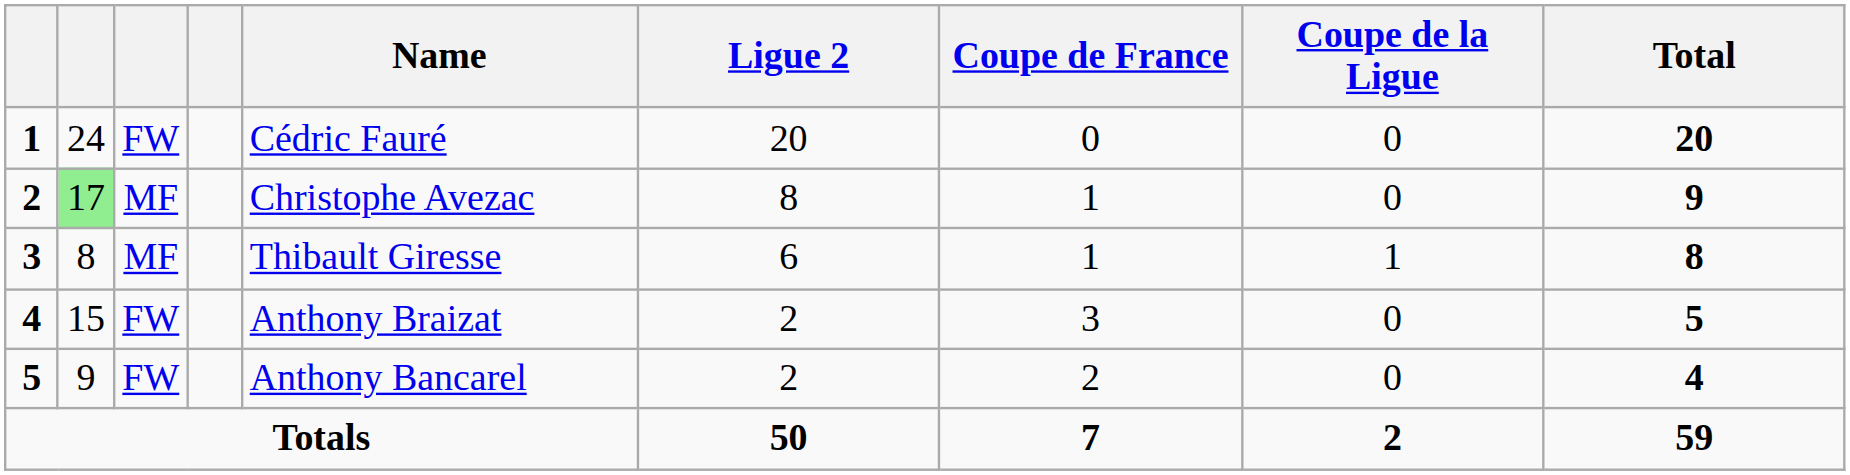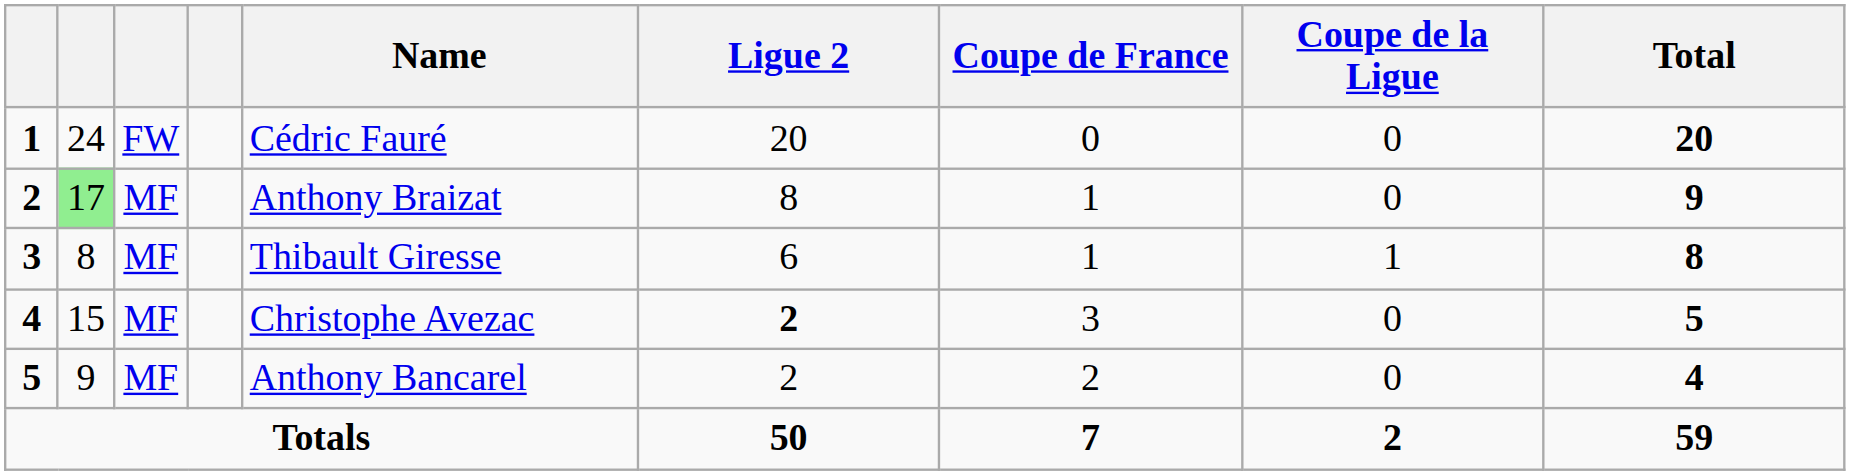(392, 197) Christophe Avezac -> (376, 197) Anthony Braizat
(151, 317) FW -> (151, 317) MF
(376, 317) Anthony Braizat -> (392, 317) Christophe Avezac
(789, 317) normal -> (789, 317) bold
(151, 377) FW -> (151, 377) MF
